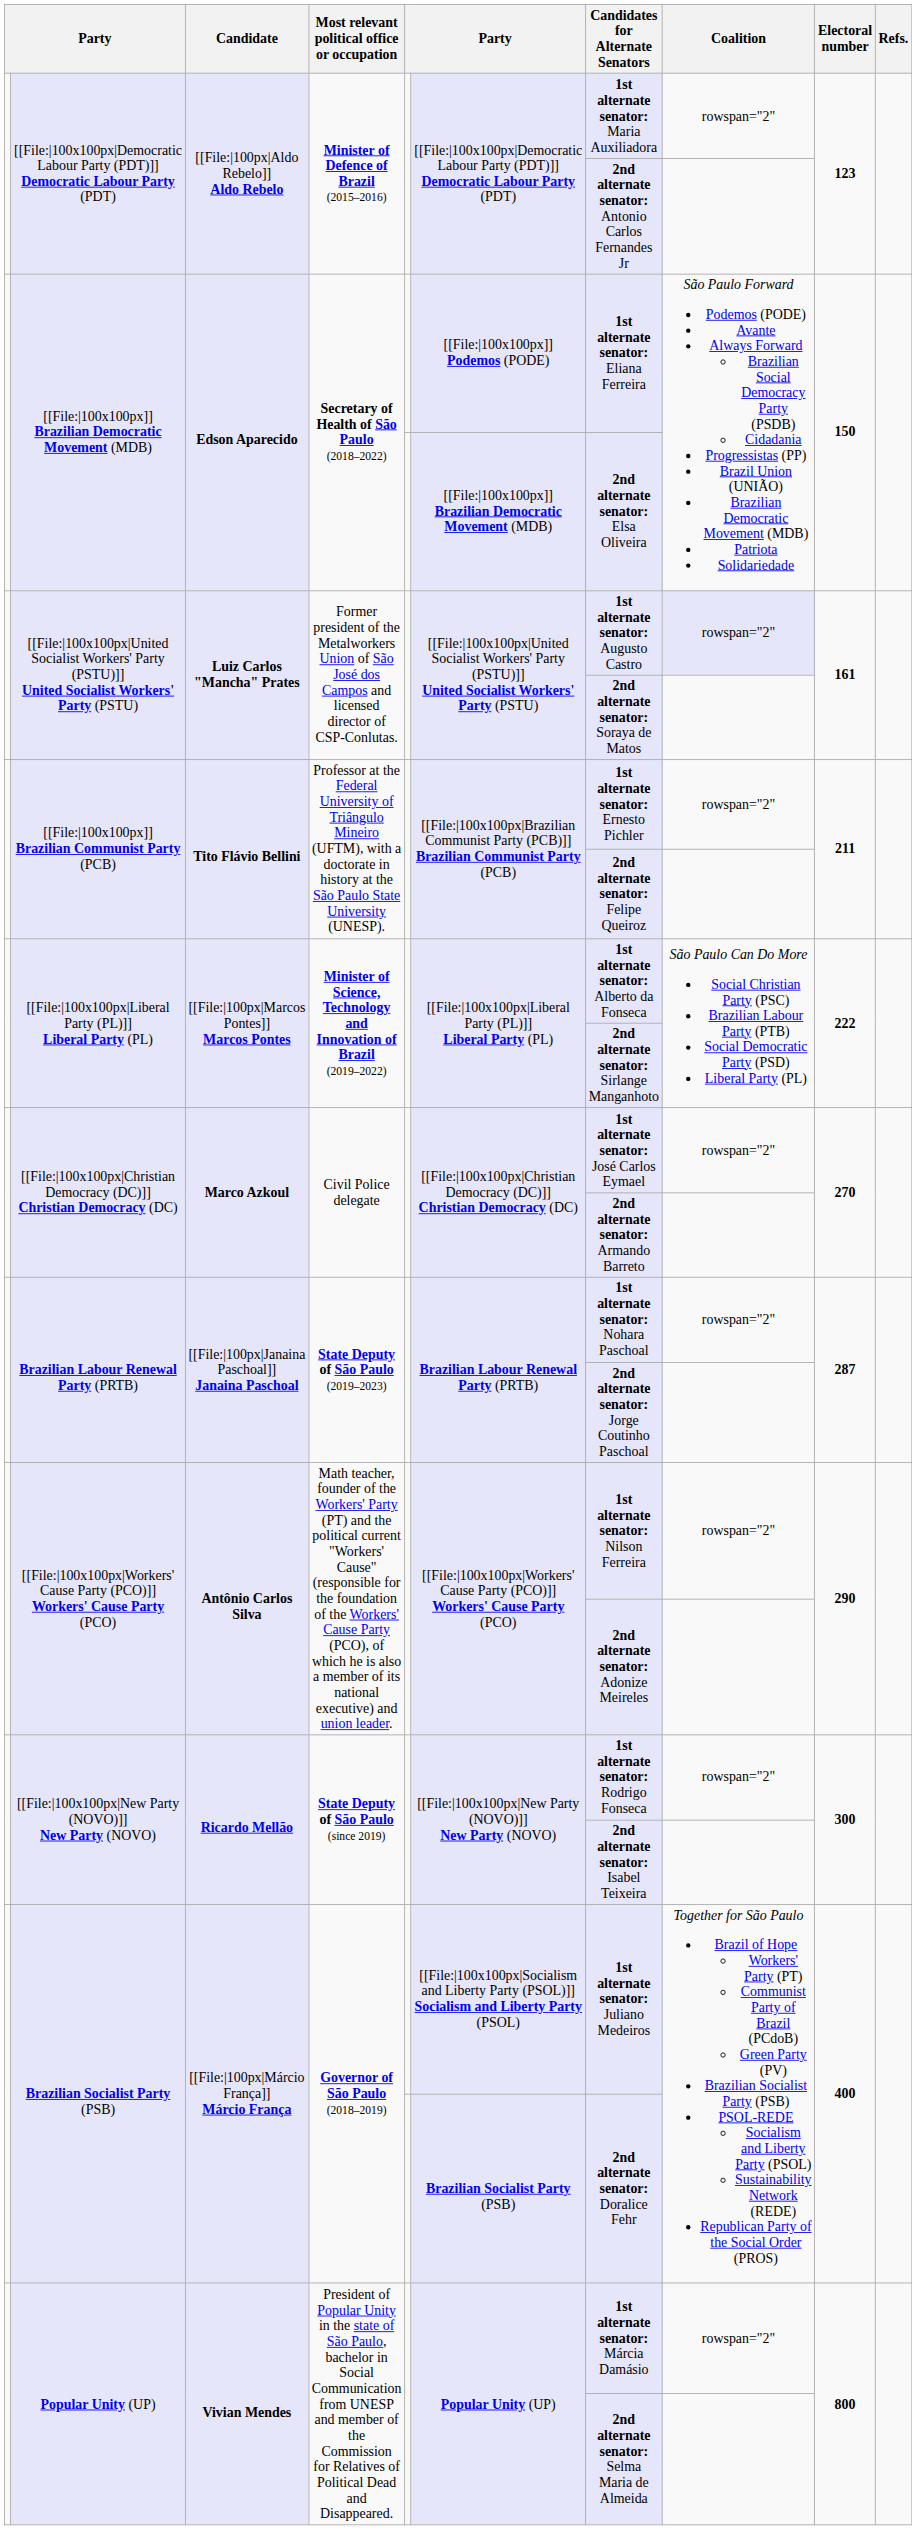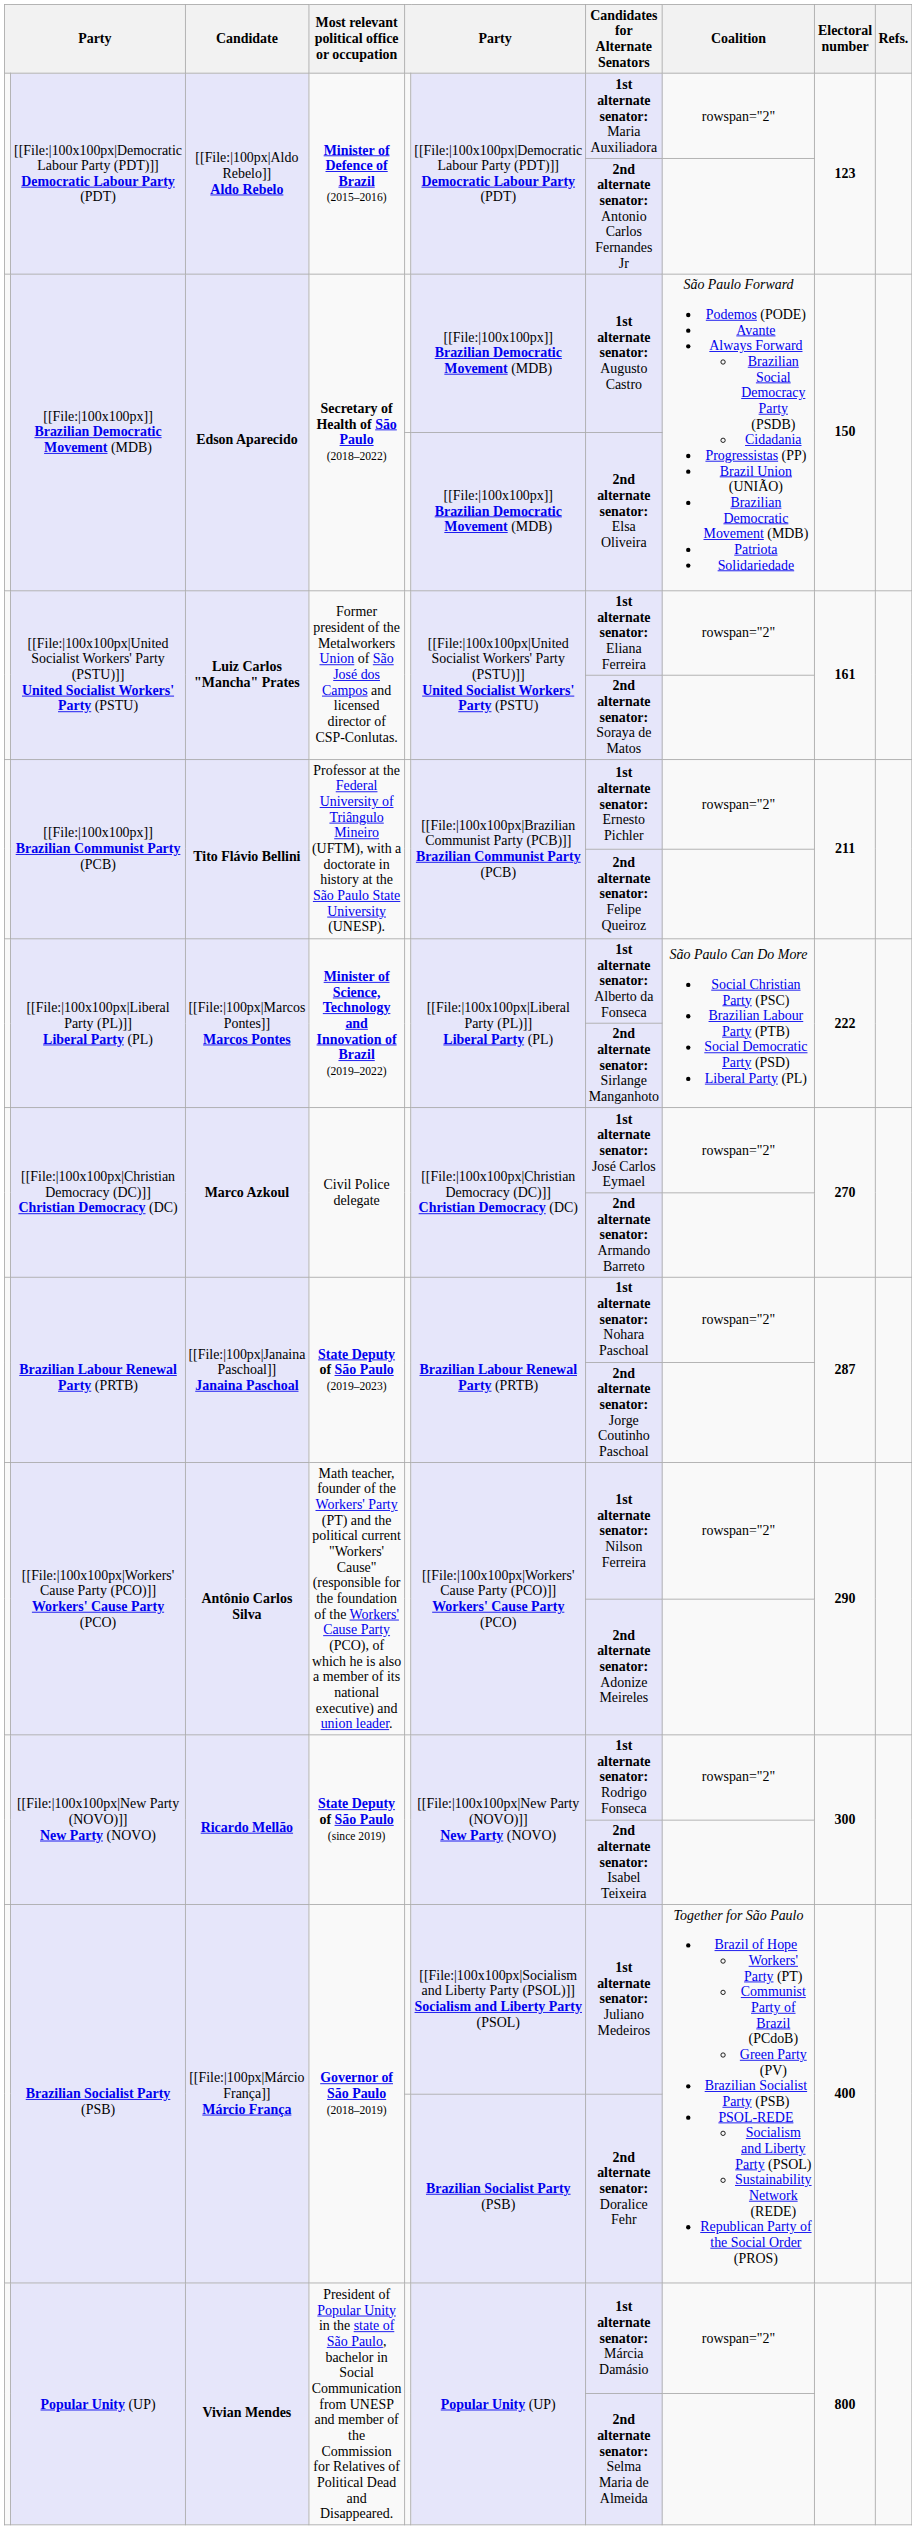(498, 353) [[File:|100x100px]] Podemos (PODE) -> (498, 353) [[File:|100x100px]] Brazilian Democratic Movement (MDB)
(624, 353) 1st alternate senator: Eliana Ferreira -> (624, 353) 1st alternate senator: Augusto Castro
(624, 632) 1st alternate senator: Augusto Castro -> (624, 632) 1st alternate senator: Eliana Ferreira
(738, 632) lavender background -> (738, 632) no background
